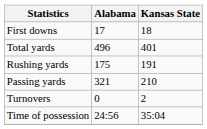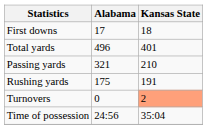rows swapped: (38, 64) <-> (36, 81)
(143, 98) no background -> (143, 98) lightsalmon background
